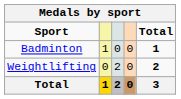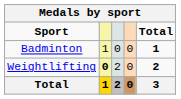(105, 67) normal -> (105, 67) bold
